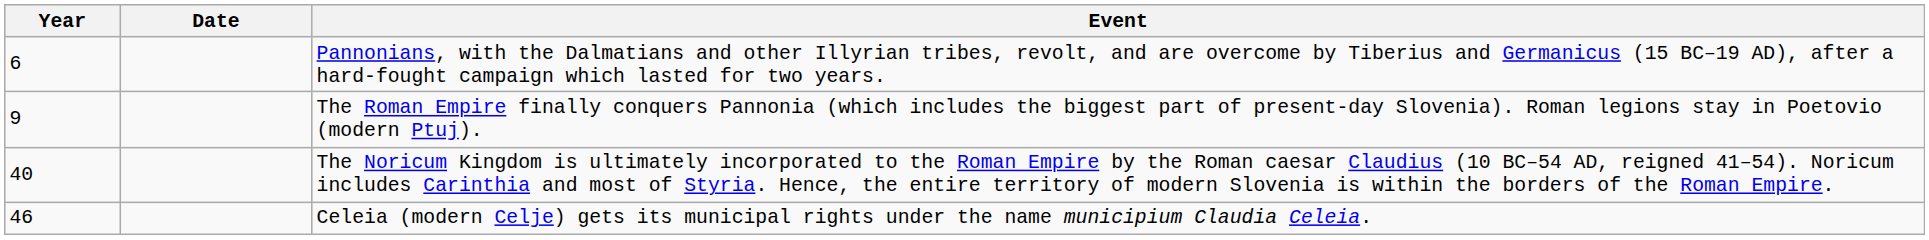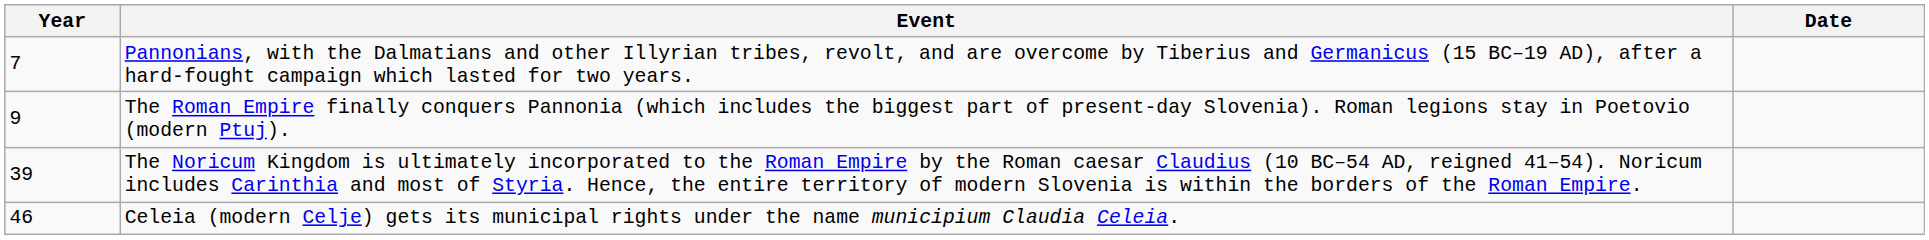columns swapped: (216, 21) <-> (1118, 21)
(15, 64) 6 -> (15, 64) 7
(21, 174) 40 -> (21, 174) 39
